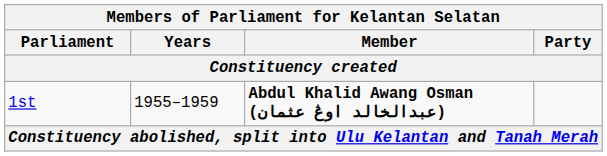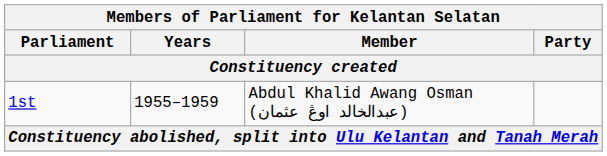(361, 103) bold -> (361, 103) normal
